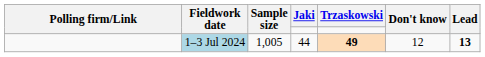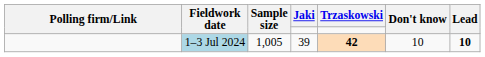(304, 42) 44 -> (304, 42) 39
(352, 42) 49 -> (352, 42) 42
(418, 42) 12 -> (418, 42) 10
(465, 42) 13 -> (465, 42) 10
